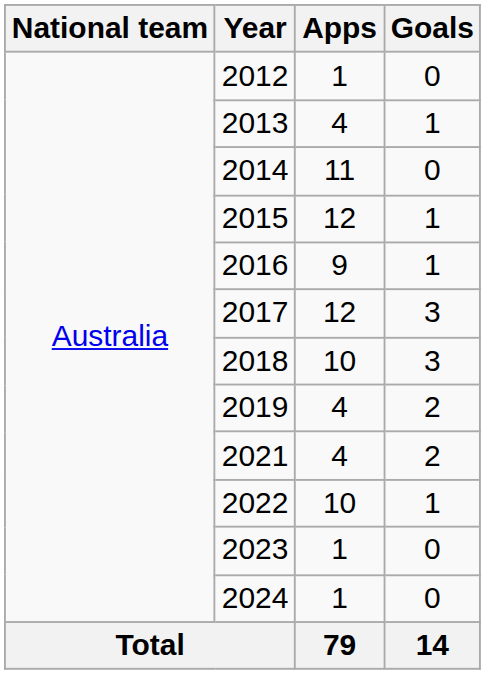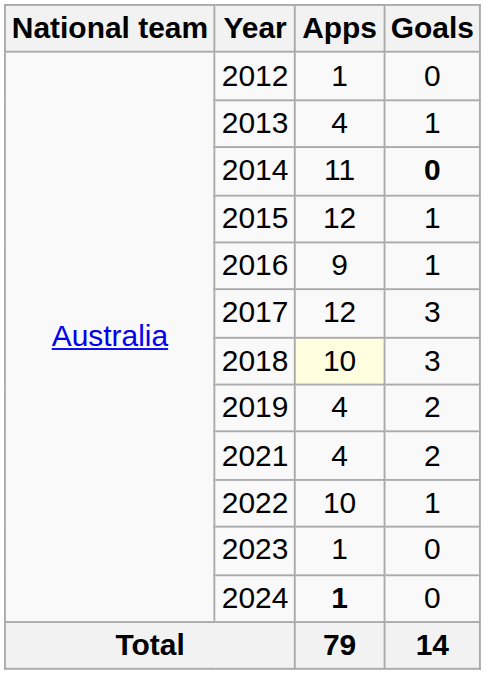(432, 170) normal -> (432, 170) bold
(340, 360) no background -> (340, 360) lightyellow background
(340, 597) normal -> (340, 597) bold
